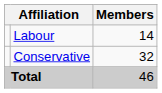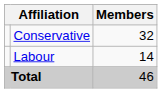rows swapped: (52, 56) <-> (34, 35)
